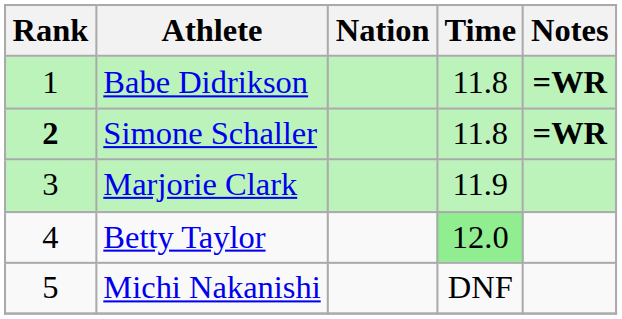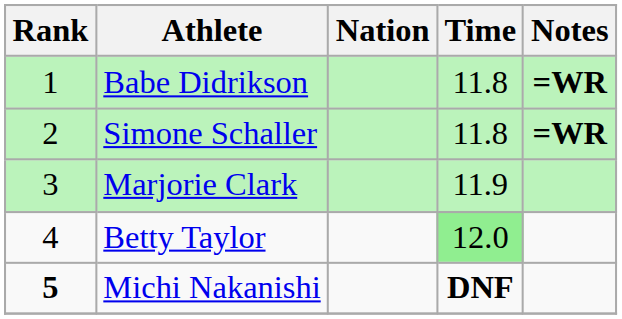(50, 133) bold -> (50, 133) normal
(50, 287) normal -> (50, 287) bold
(480, 287) normal -> (480, 287) bold
